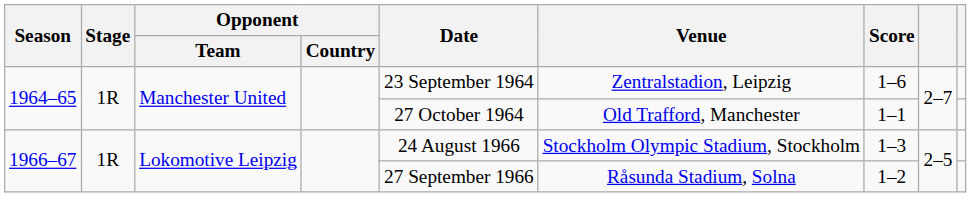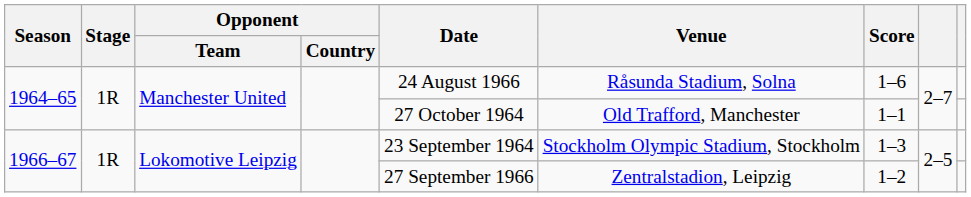(459, 82) 23 September 1964 -> (459, 82) 24 August 1966
(701, 82) Zentralstadion, Leipzig -> (701, 82) Råsunda Stadium, Solna
(459, 144) 24 August 1966 -> (459, 144) 23 September 1964
(701, 175) Råsunda Stadium, Solna -> (701, 175) Zentralstadion, Leipzig
